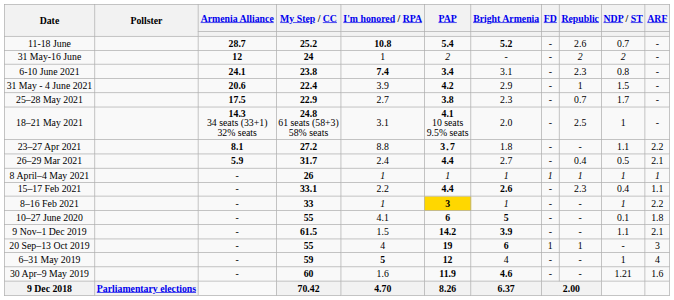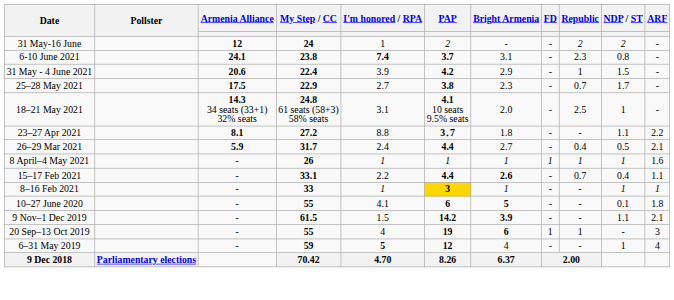- row: (49, 44)
(448, 72) 3.4 -> (448, 58) 3.7
(657, 175) 1 -> (657, 161) 1.6
(580, 190) 2.3 -> (580, 175) 0.7
(657, 204) 2.2 -> (657, 190) 1
- row: (49, 274)
